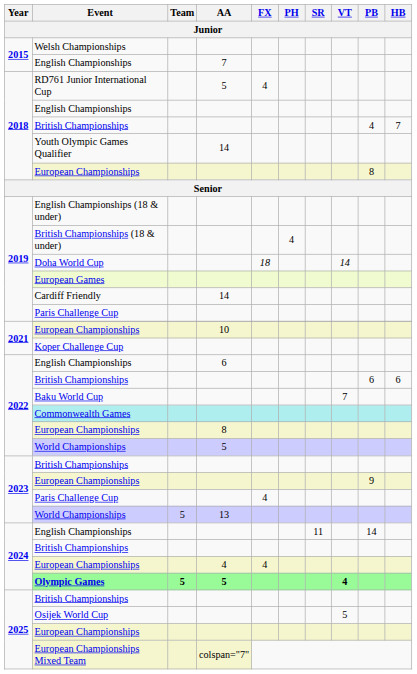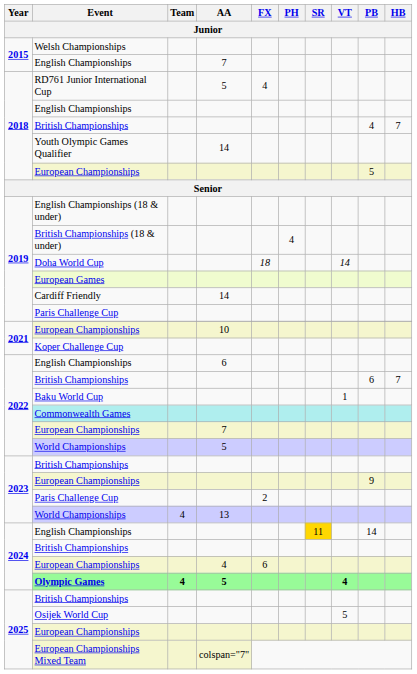(371, 171) 8 -> (371, 171) 5
(398, 380) 6 -> (398, 380) 7
(345, 397) 7 -> (345, 397) 1
(224, 430) 8 -> (224, 430) 7
(265, 497) 4 -> (265, 497) 2
(182, 514) 5 -> (182, 514) 4
(318, 531) no background -> (318, 531) gold background
(265, 565) 4 -> (265, 565) 6
(182, 581) 5 -> (182, 581) 4
